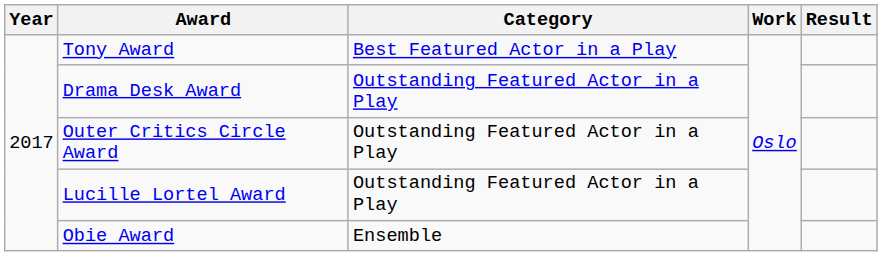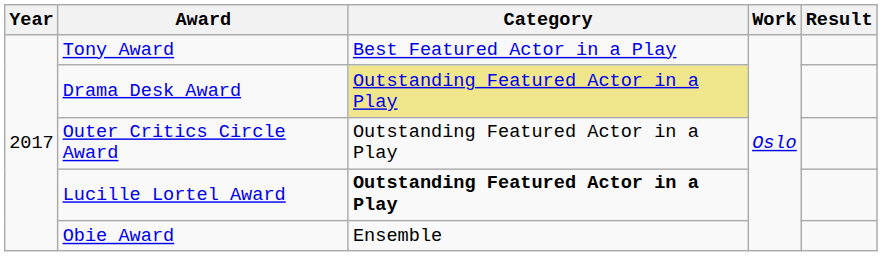(526, 91) no background -> (526, 91) khaki background
(526, 195) normal -> (526, 195) bold
